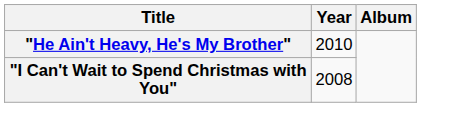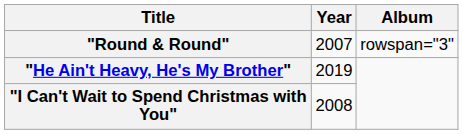+ row: (158, 44)
(334, 44) 2010 -> (334, 70) 2019
